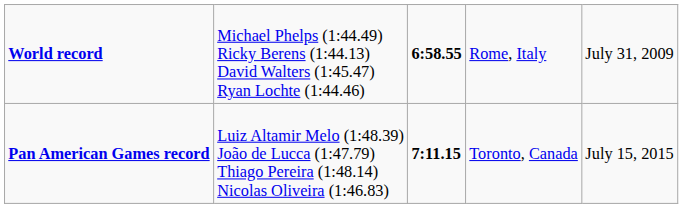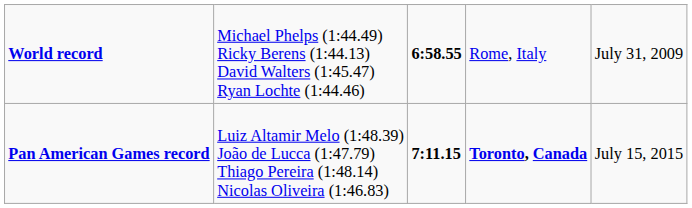(524, 153) normal -> (528, 153) bold
